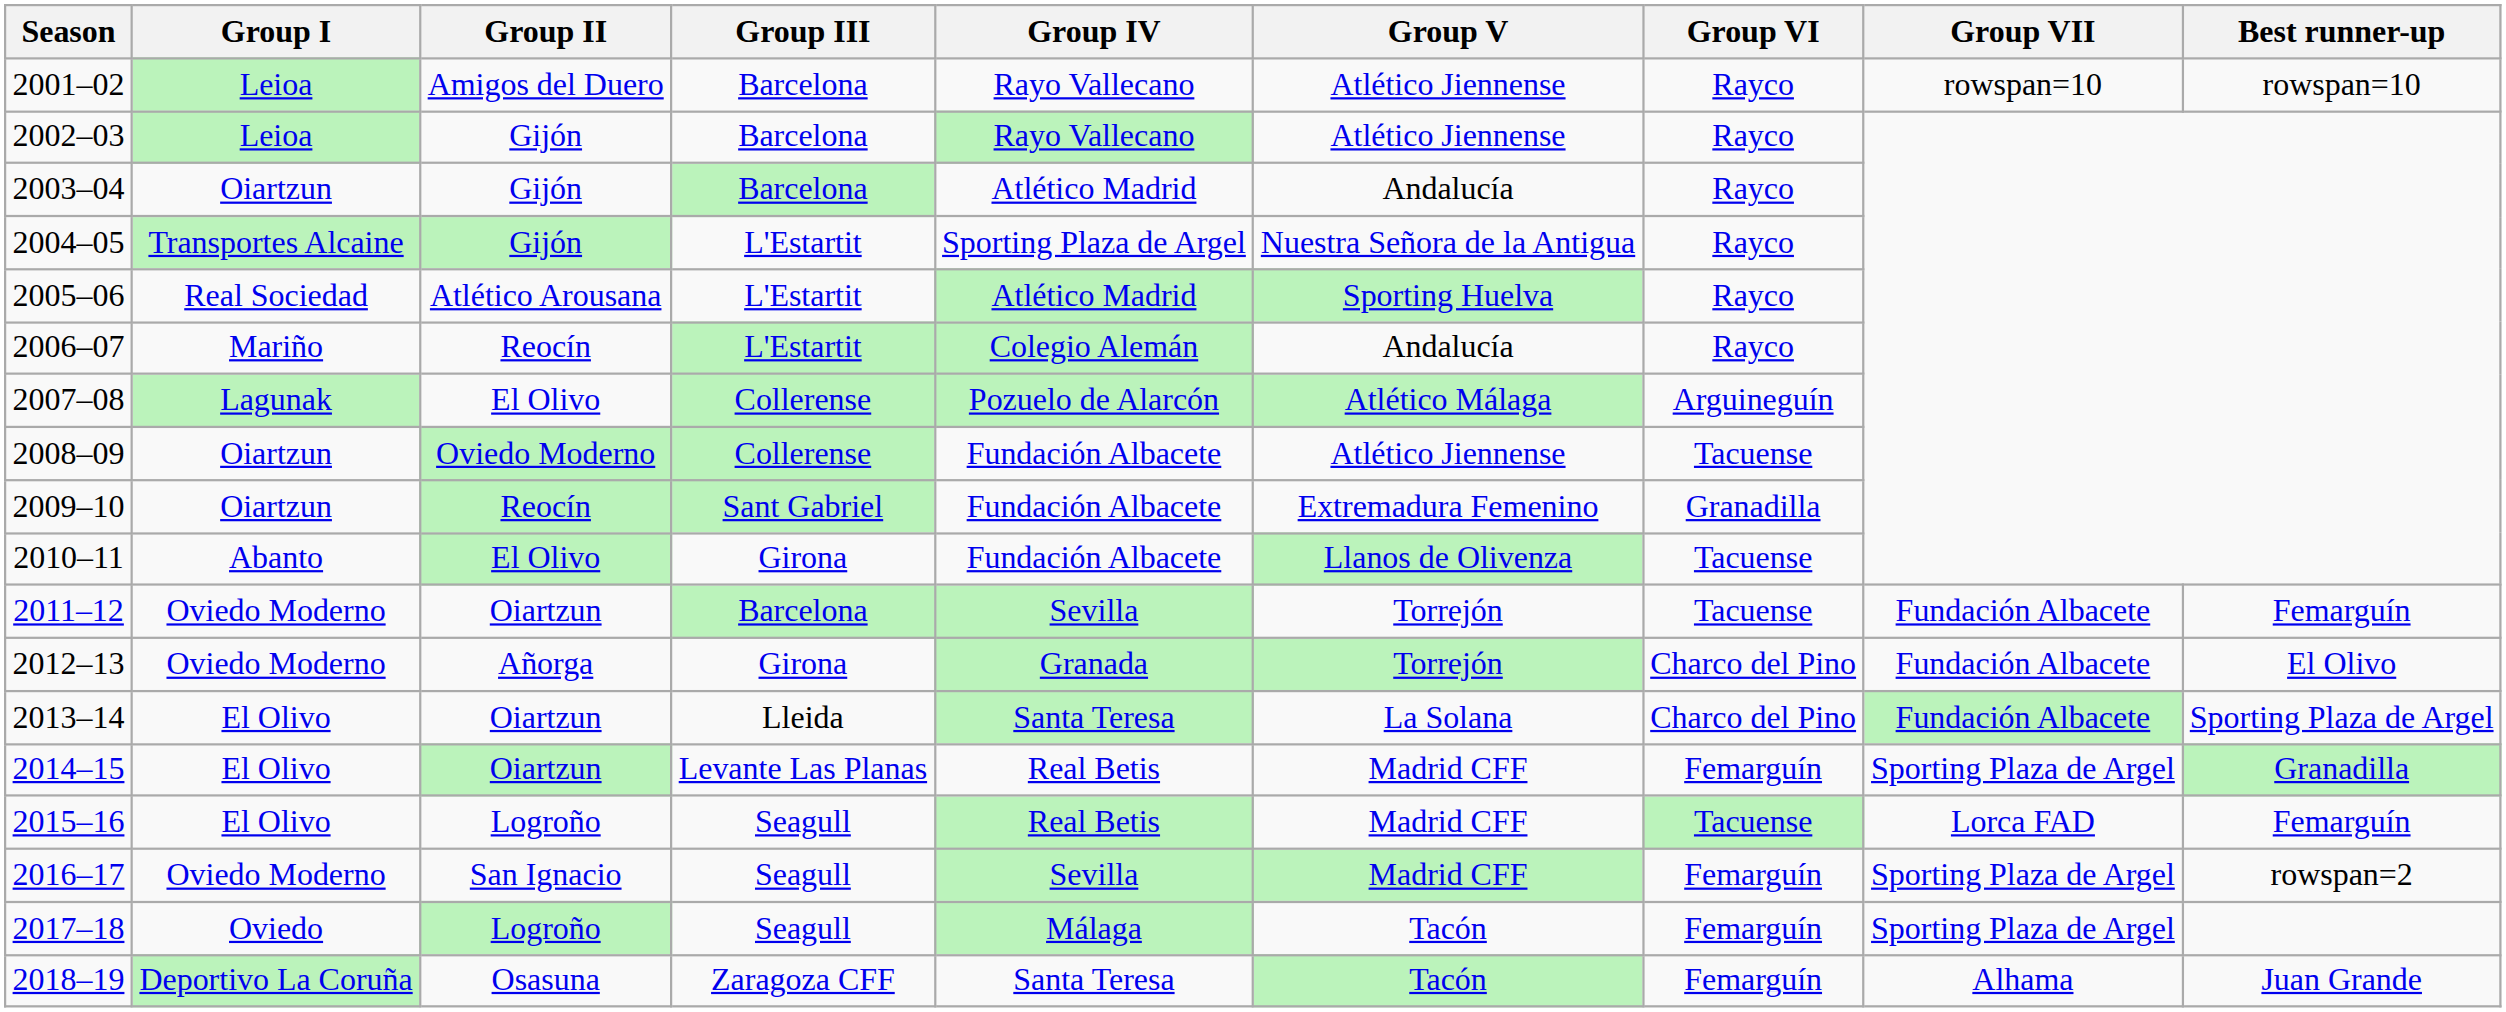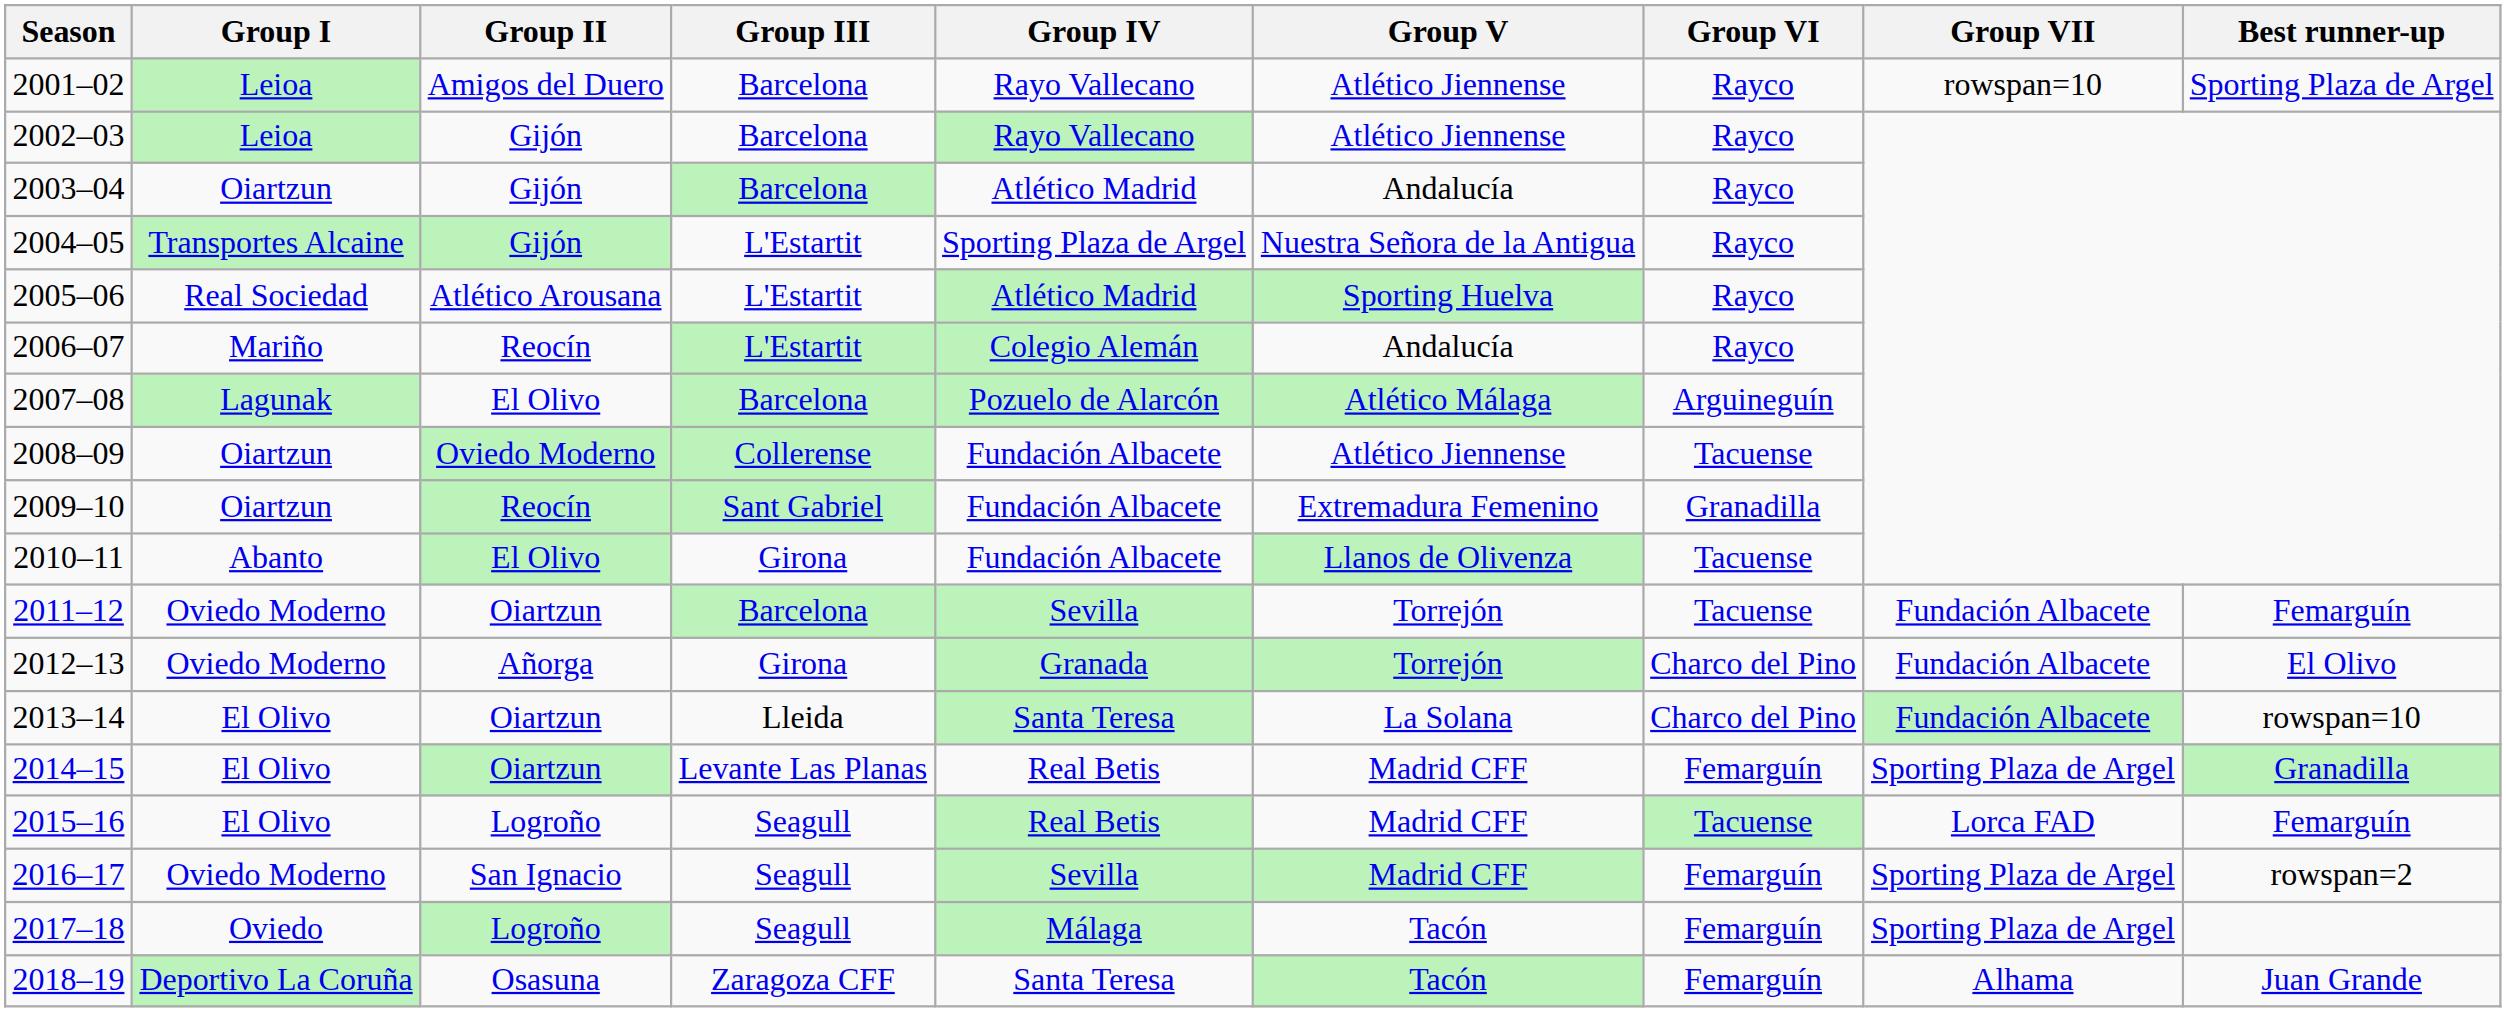(2342, 83) rowspan=10 -> (2342, 83) Sporting Plaza de Argel
(803, 400) Collerense -> (803, 400) Barcelona
(2342, 716) Sporting Plaza de Argel -> (2342, 716) rowspan=10
